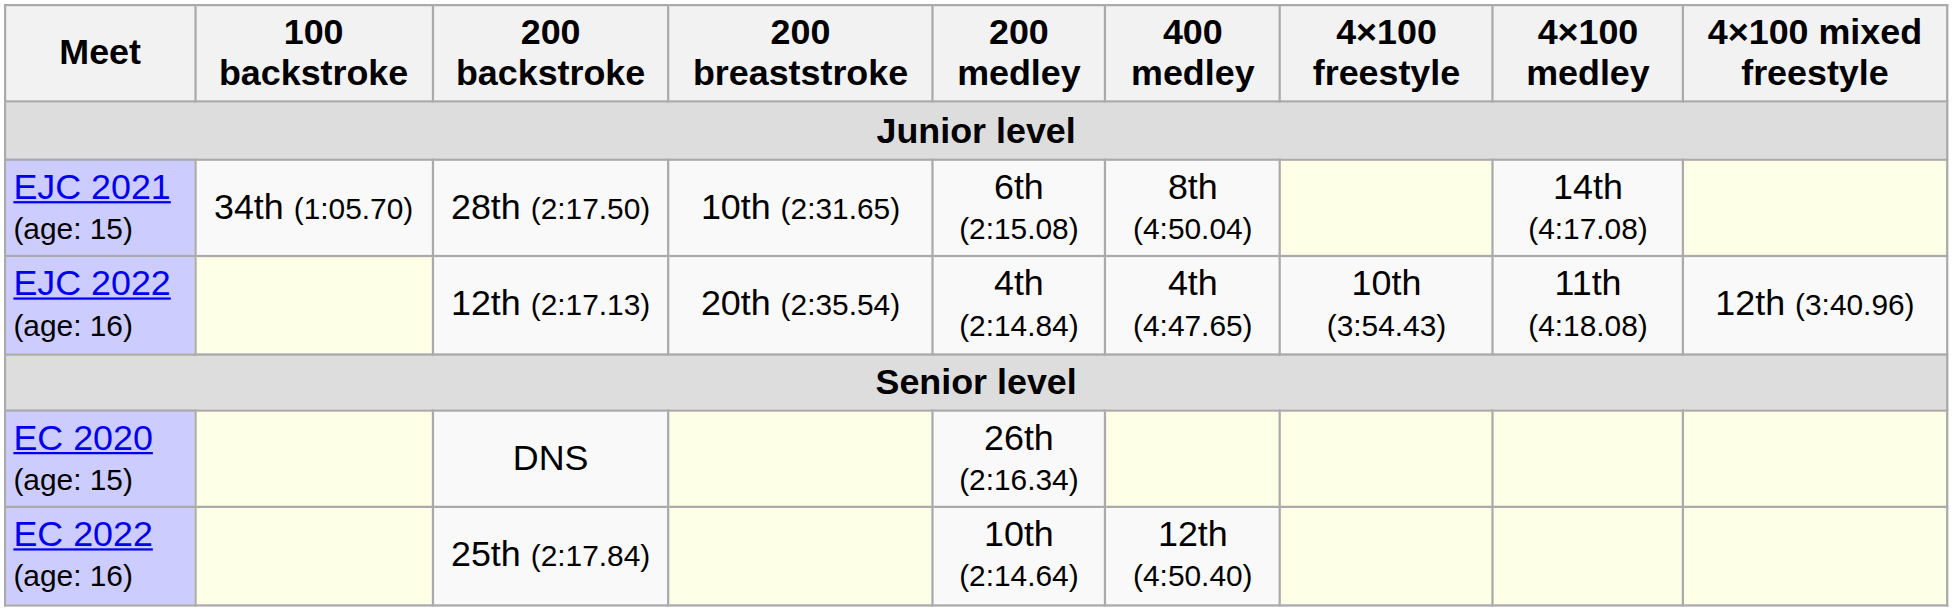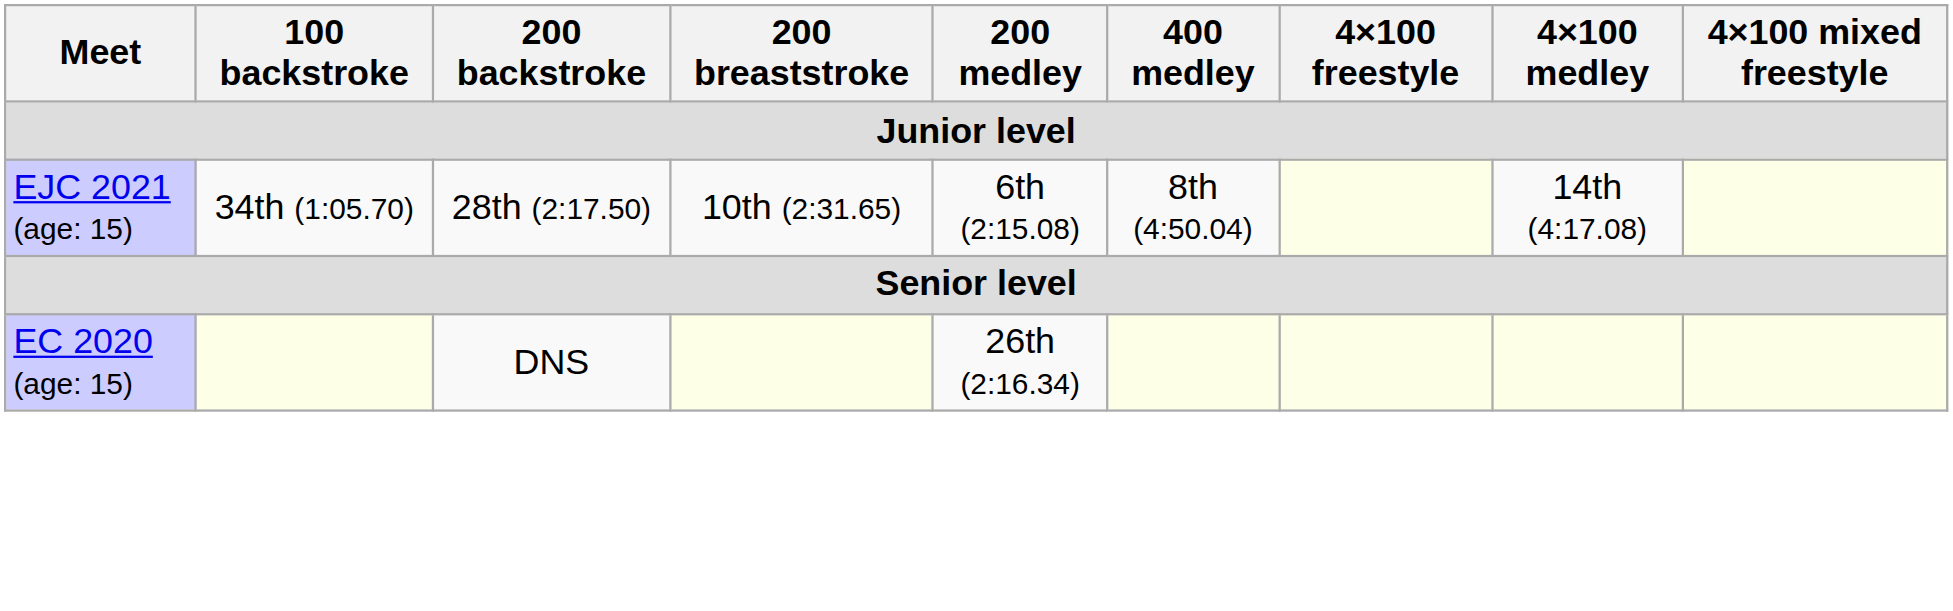- row: (92, 304)
- row: (83, 555)
